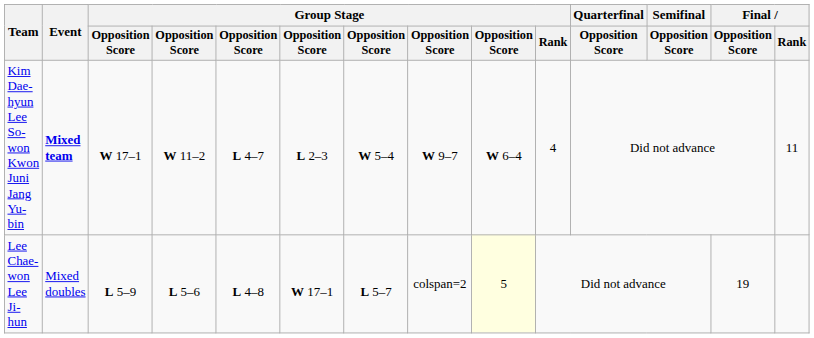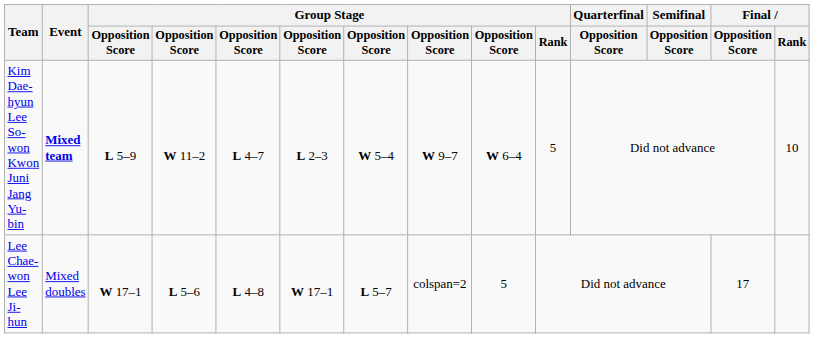(120, 155) W 17–1 -> (121, 155) L 5–9
(553, 148) 4 -> (553, 148) 5
(792, 148) 11 -> (792, 148) 10
(121, 291) L 5–9 -> (120, 291) W 17–1
(504, 284) lightyellow background -> (504, 284) no background
(743, 284) 19 -> (743, 284) 17
